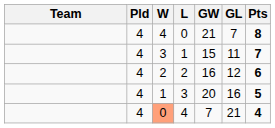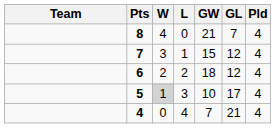columns swapped: (140, 14) <-> (258, 14)
(234, 53) 11 -> (234, 53) 12
(209, 73) 16 -> (209, 73) 18
(163, 93) no background -> (163, 93) lightgrey background
(209, 93) 20 -> (209, 93) 10
(234, 93) 16 -> (234, 93) 17
(163, 113) lightsalmon background -> (163, 113) no background
